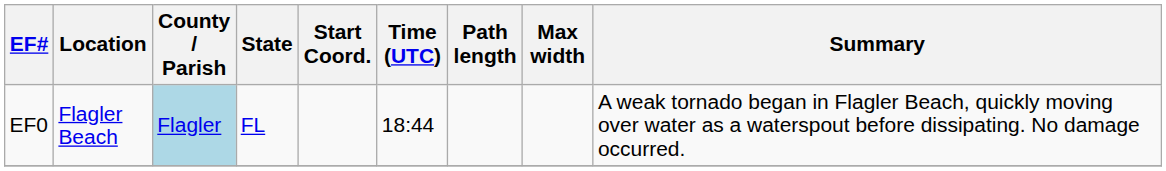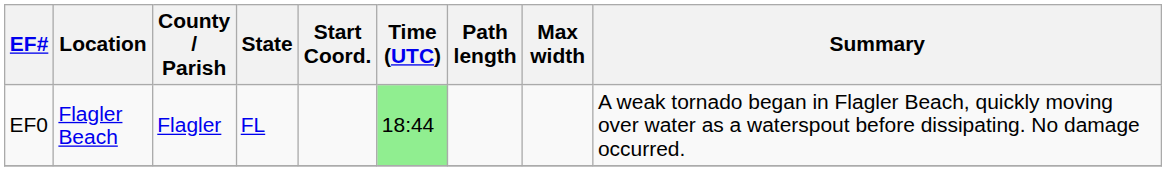(189, 125) lightblue background -> (189, 125) no background
(408, 125) no background -> (408, 125) lightgreen background
